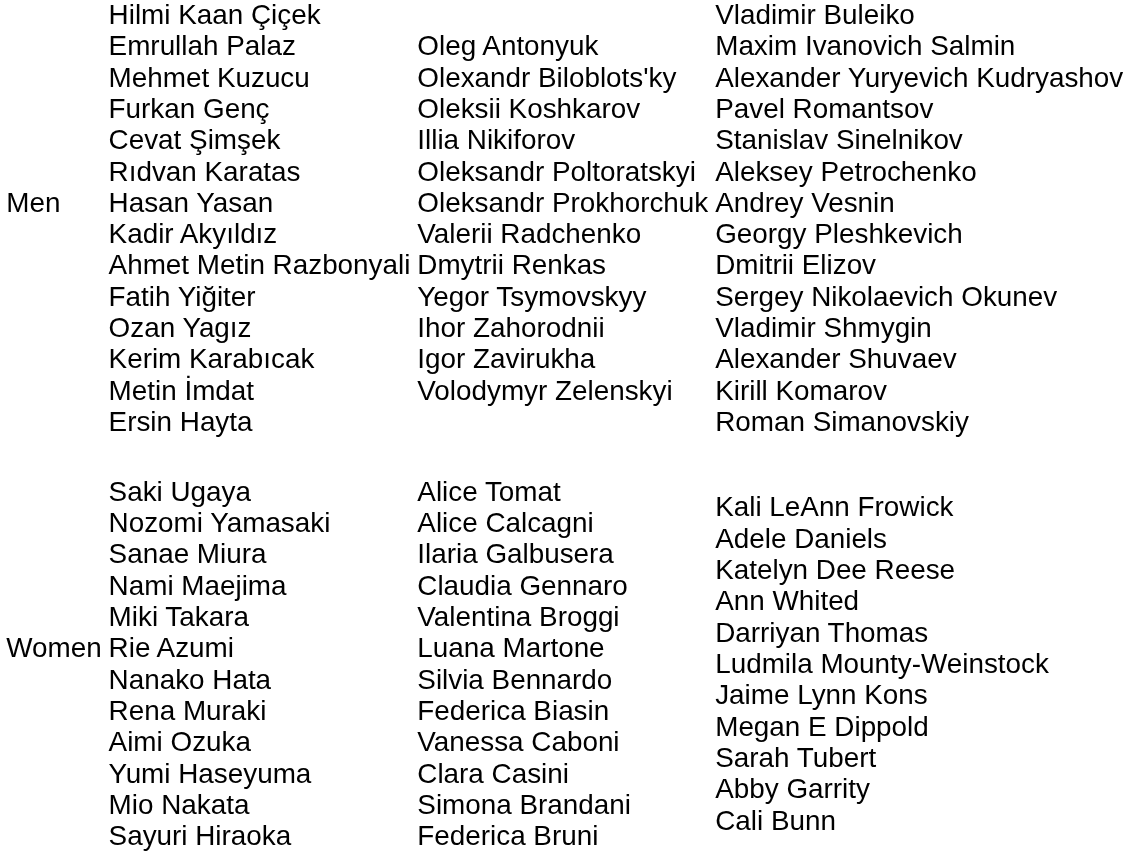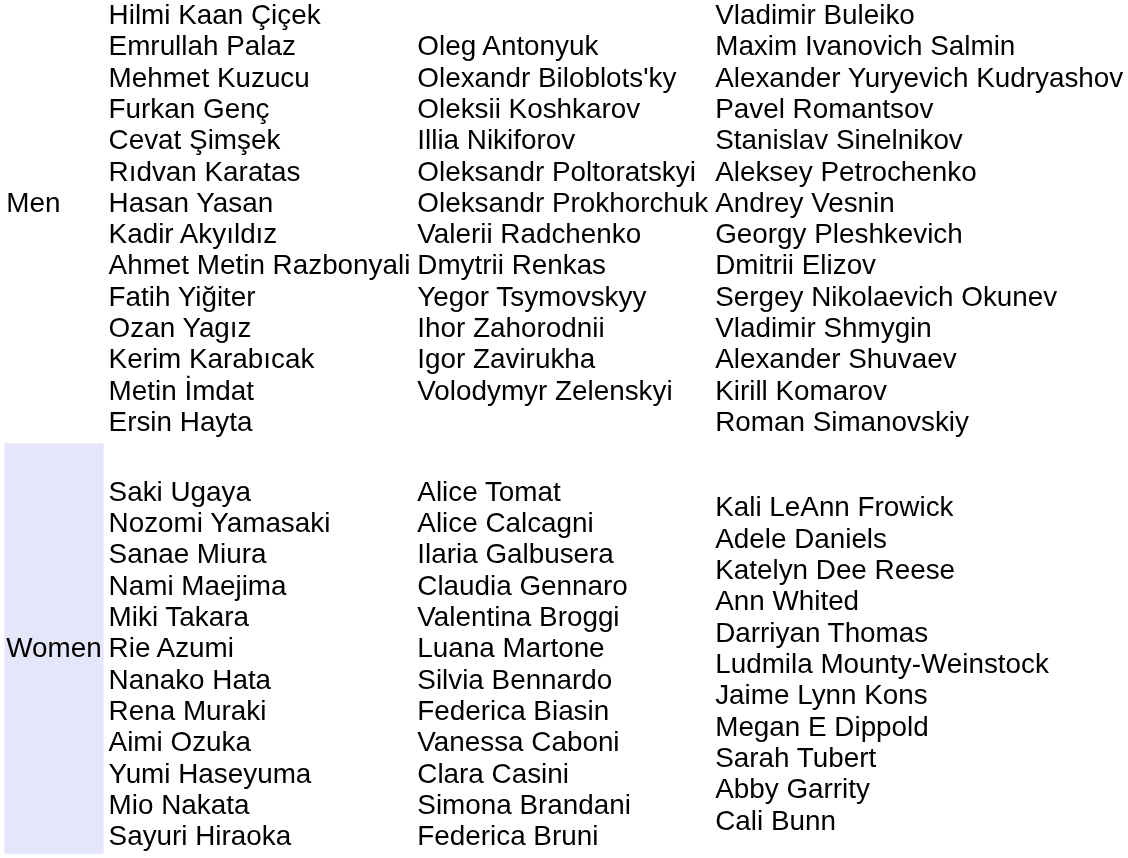(54, 648) no background -> (54, 648) lavender background
